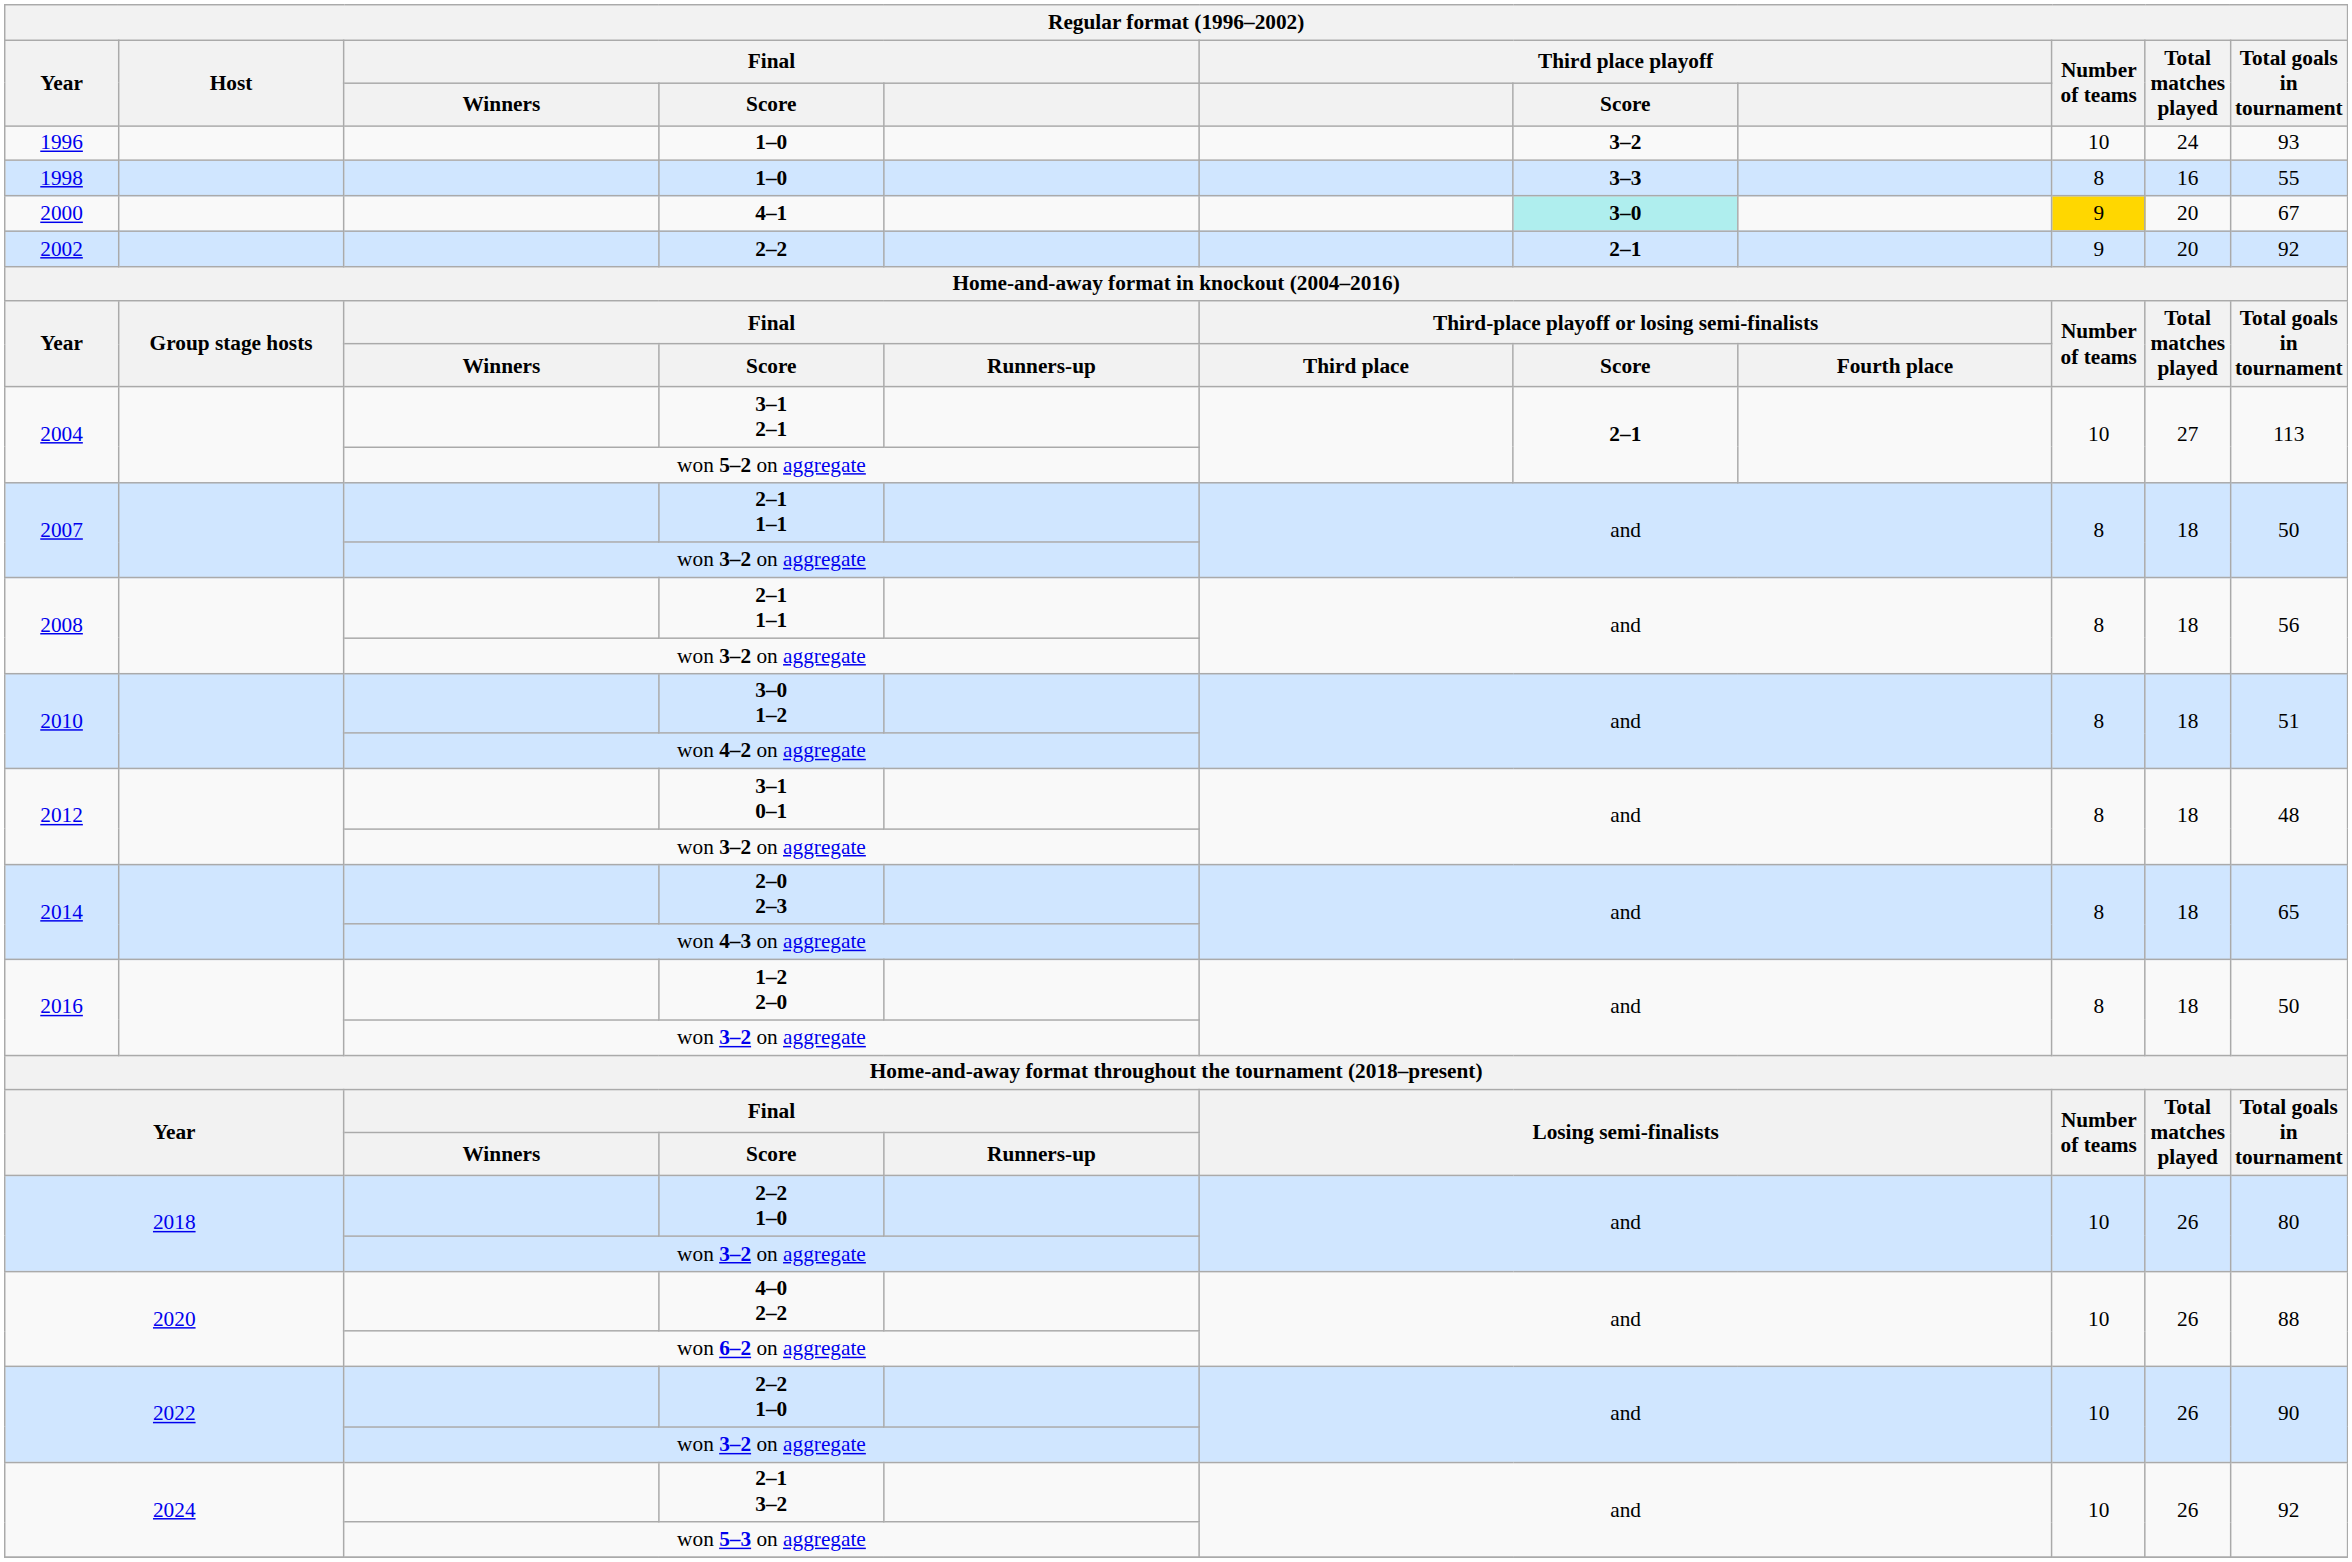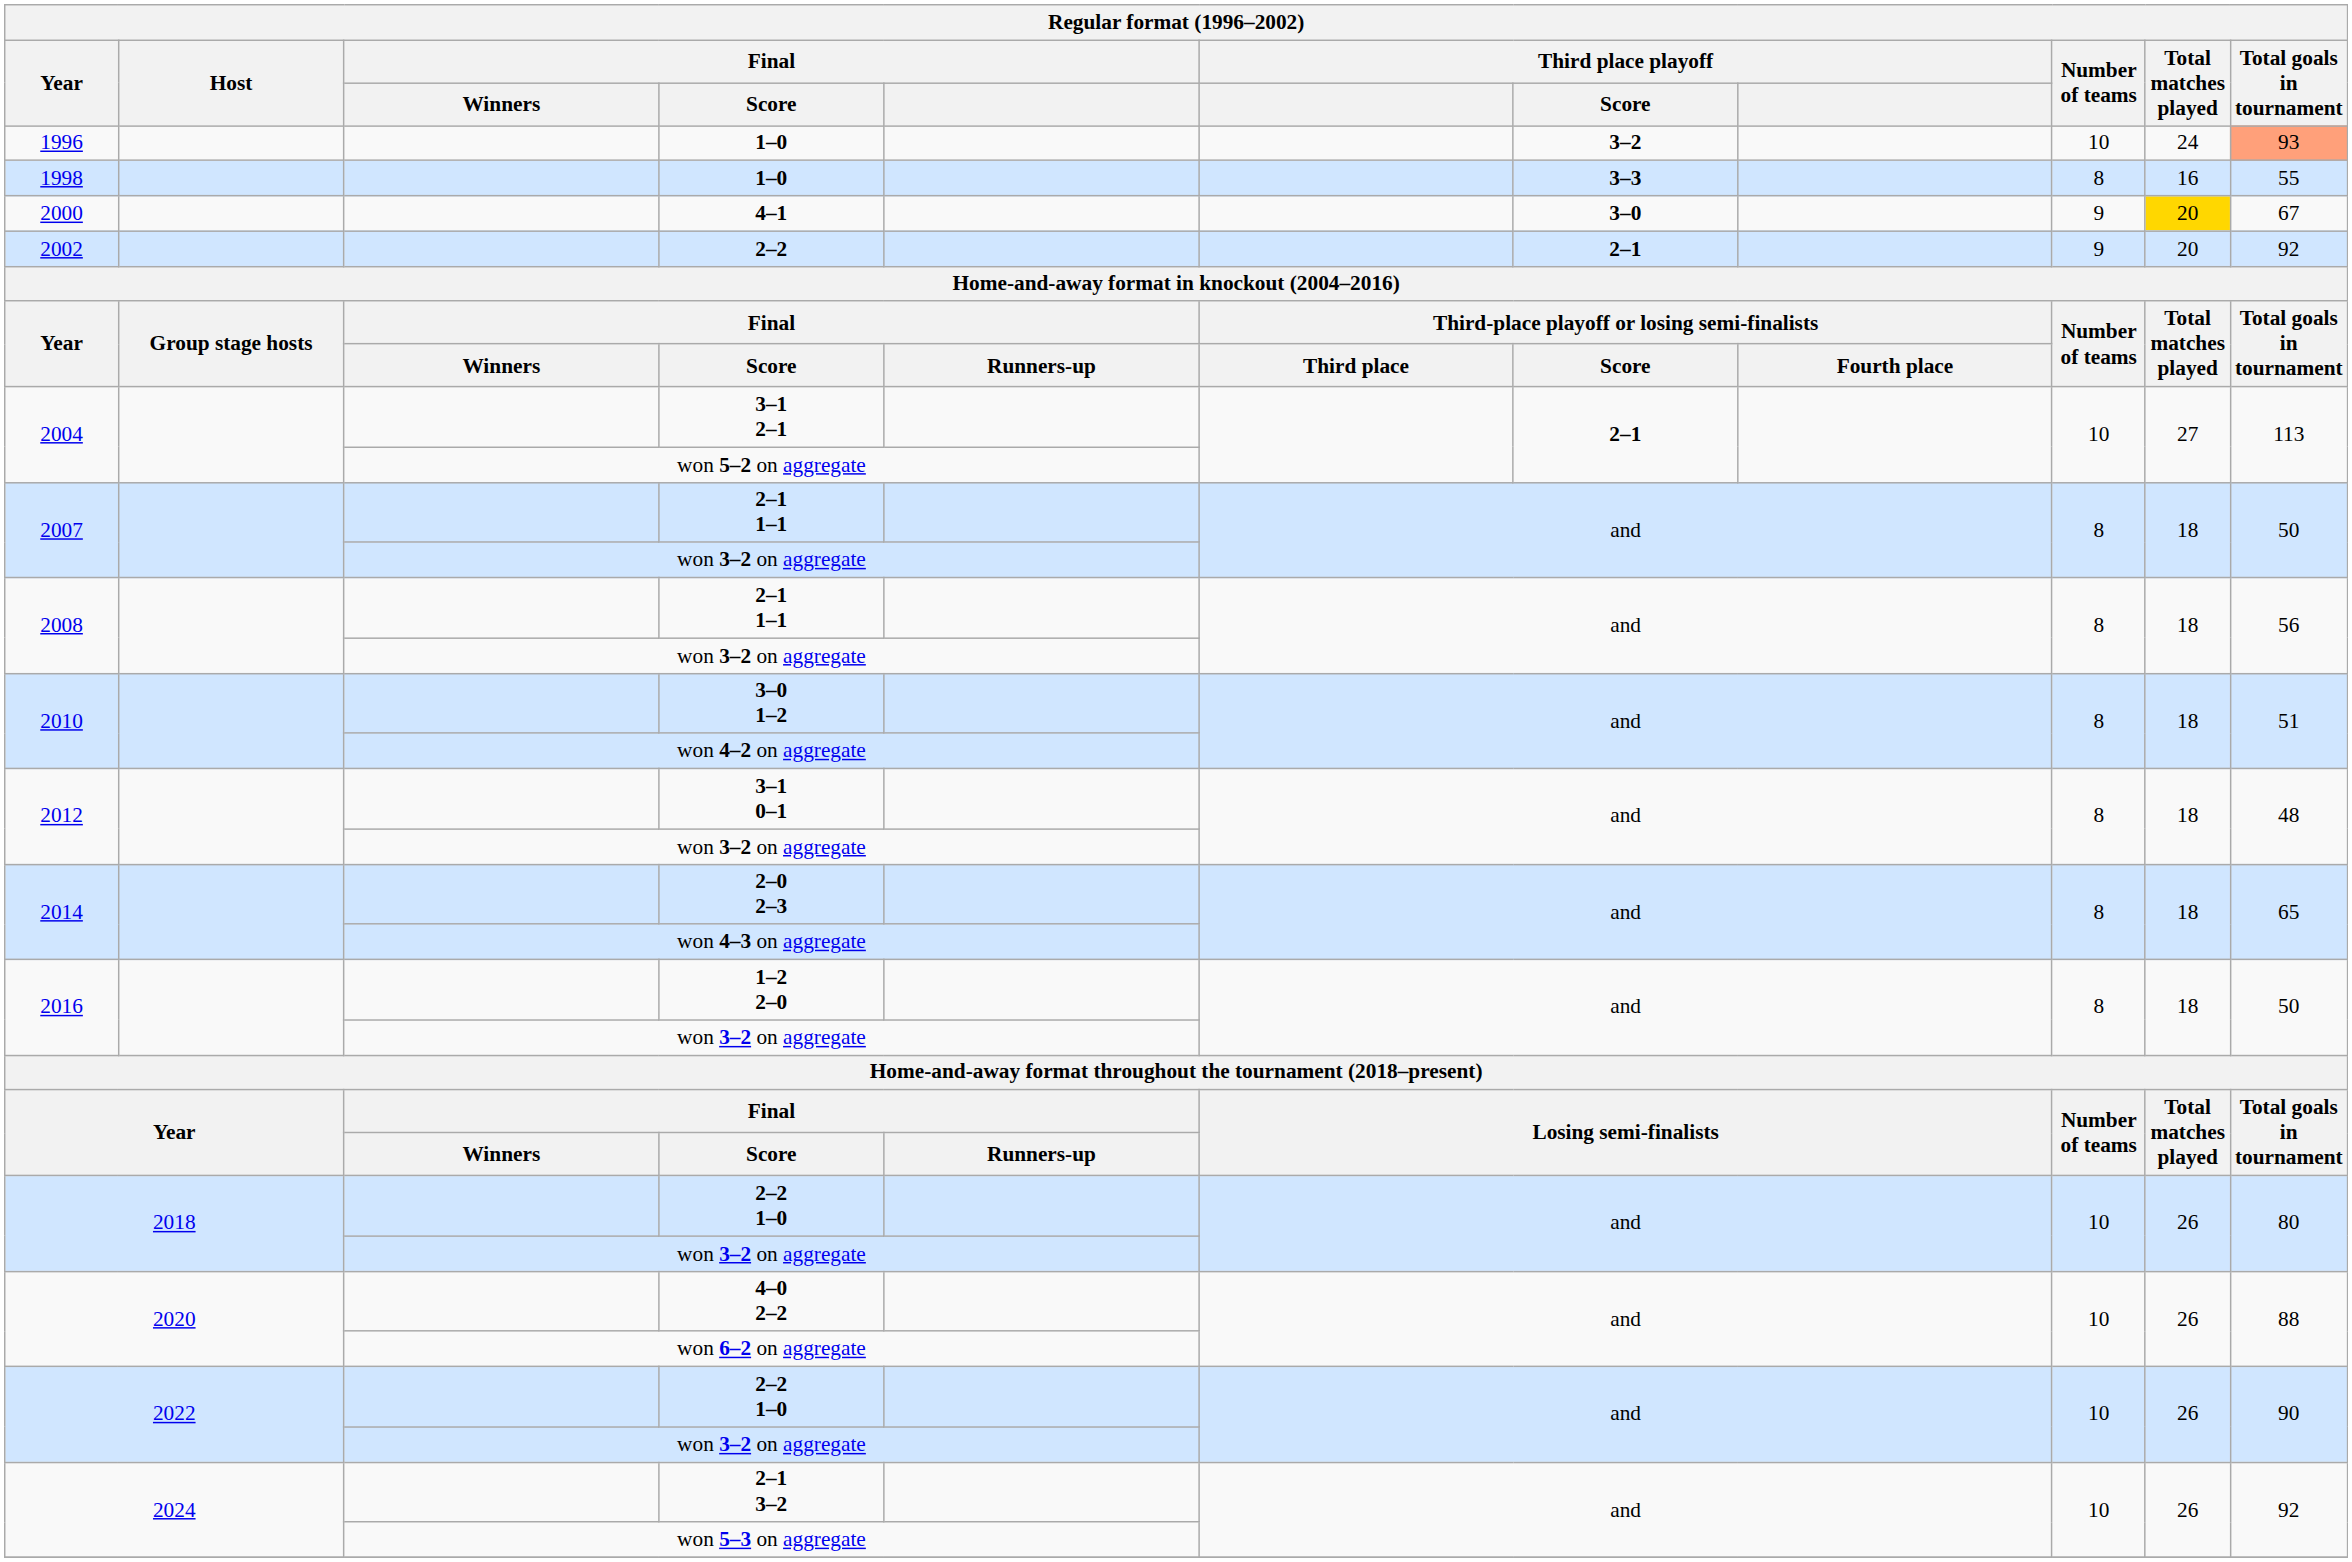(2289, 143) no background -> (2289, 143) lightsalmon background
(1625, 213) paleturquoise background -> (1625, 213) no background
(2099, 213) gold background -> (2099, 213) no background
(2188, 213) no background -> (2188, 213) gold background
